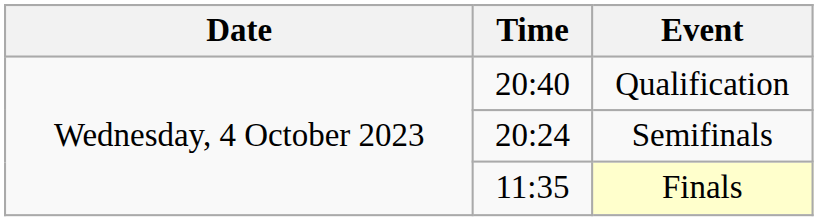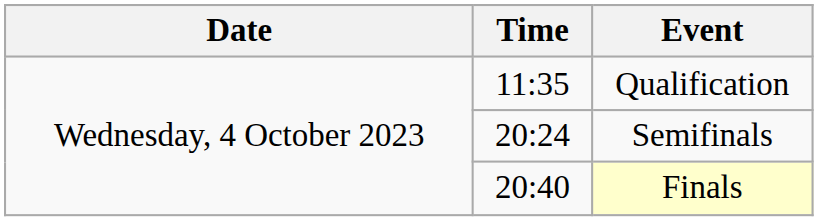(533, 82) 20:40 -> (533, 82) 11:35
(533, 187) 11:35 -> (533, 187) 20:40
